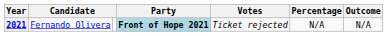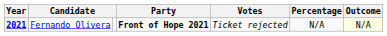(163, 25) lightblue background -> (163, 25) no background
(363, 25) no background -> (363, 25) lightyellow background
